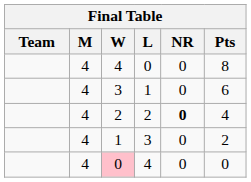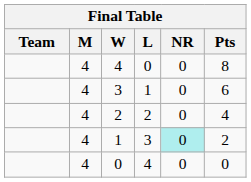(183, 115) bold -> (183, 115) normal
(183, 139) no background -> (183, 139) paleturquoise background
(118, 164) pink background -> (118, 164) no background
